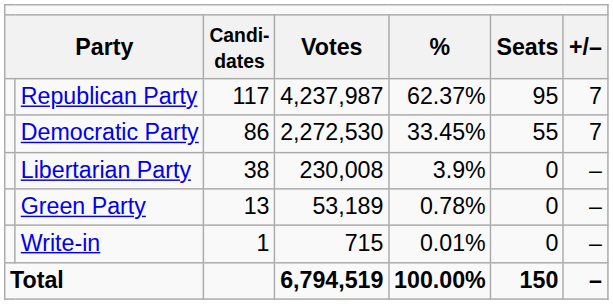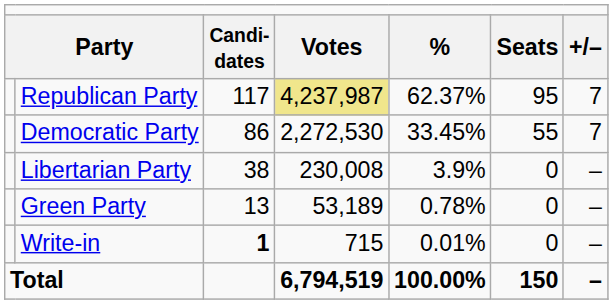(332, 96) no background -> (332, 96) khaki background
(263, 243) normal -> (263, 243) bold
